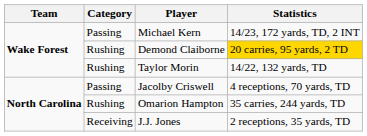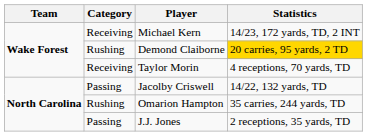(104, 31) Passing -> (110, 31) Receiving
(106, 67) Rushing -> (110, 67) Receiving
(278, 67) 14/22, 132 yards, TD -> (290, 67) 4 receptions, 70 yards, TD
(290, 85) 4 receptions, 70 yards, TD -> (278, 85) 14/22, 132 yards, TD
(110, 121) Receiving -> (104, 121) Passing
